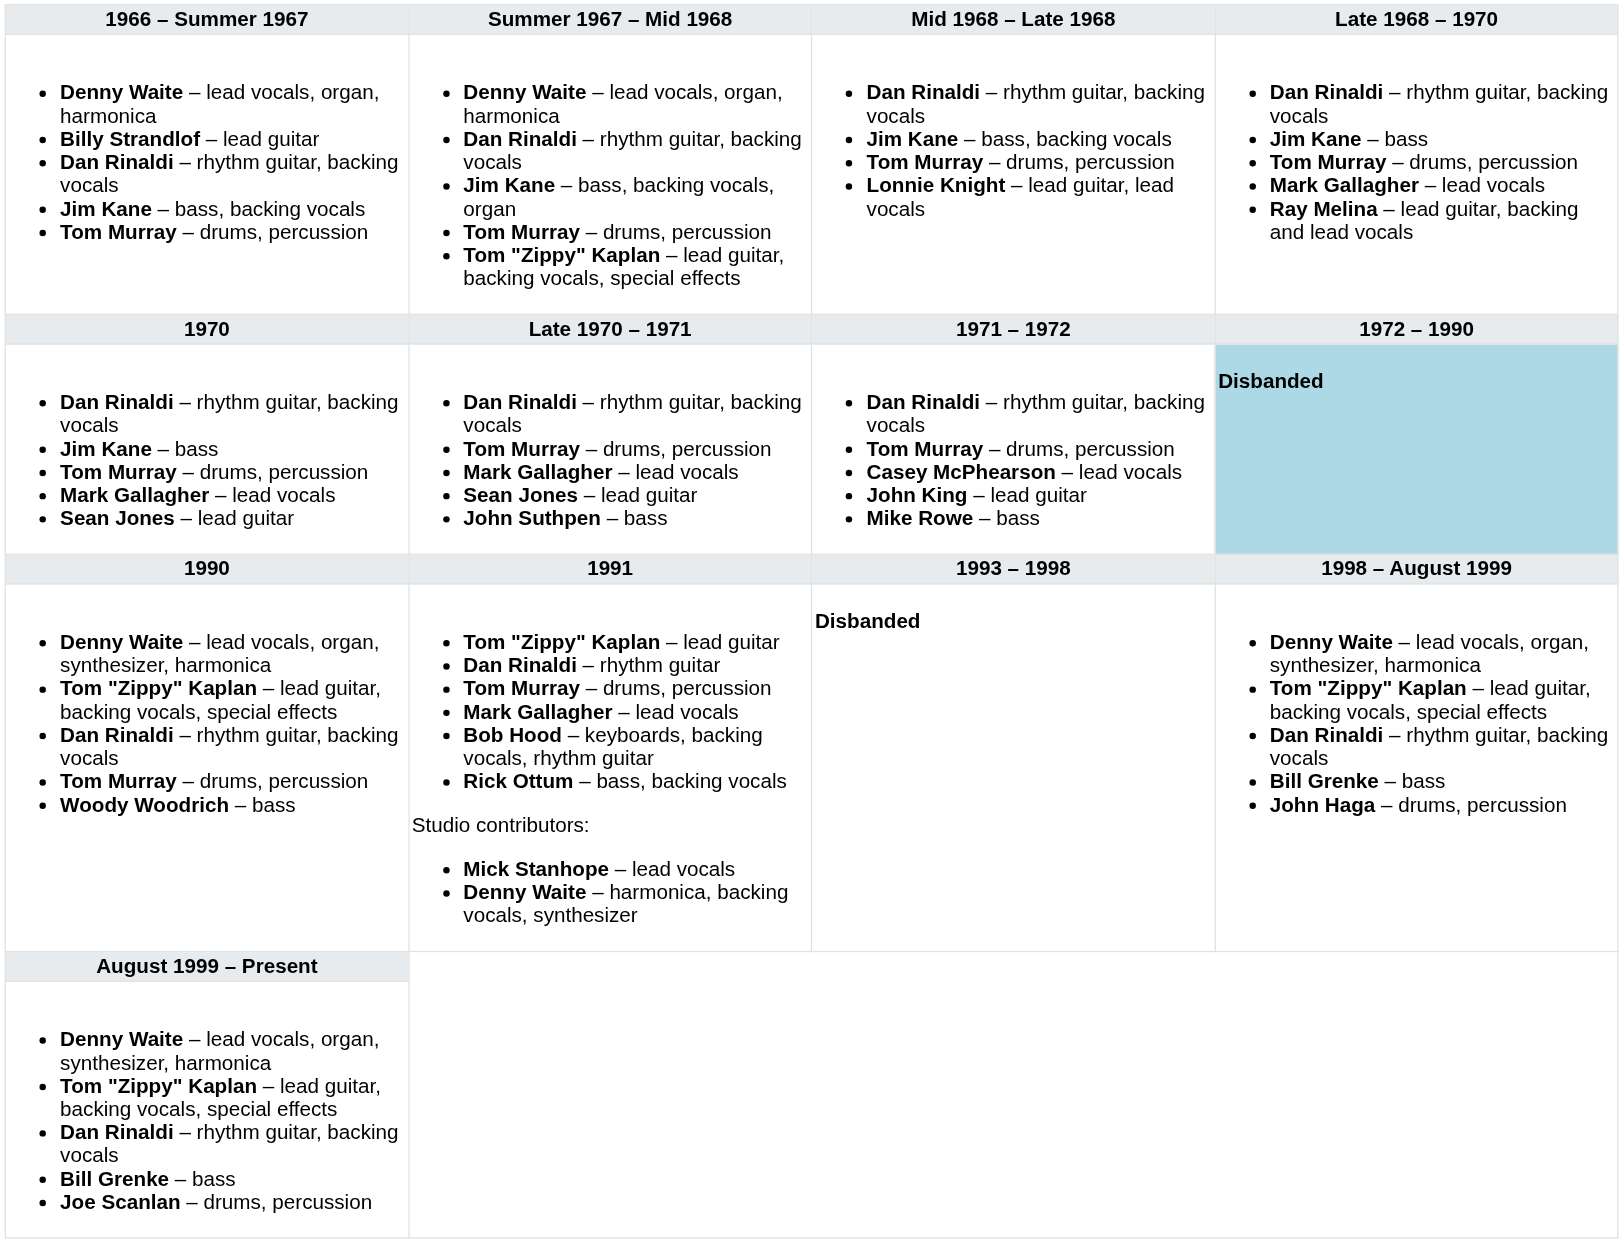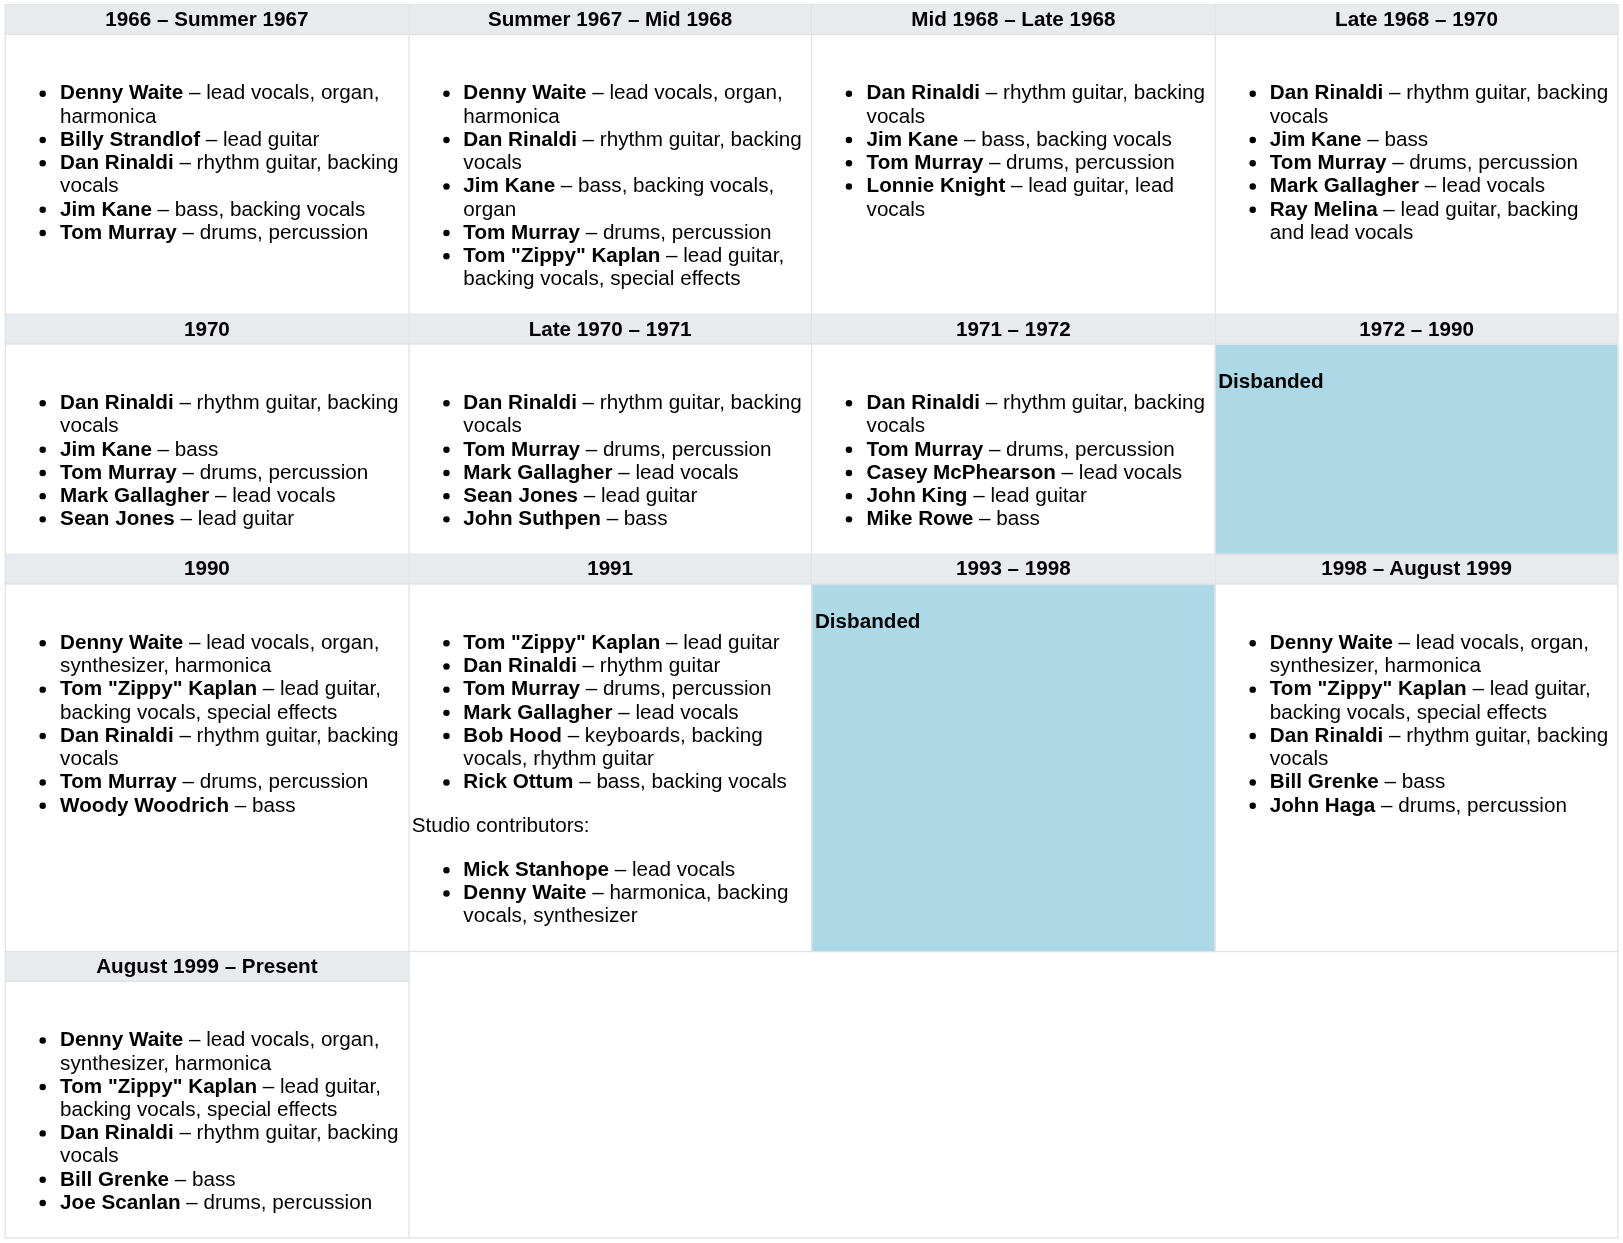(868, 621) no background -> (868, 621) lightblue background
